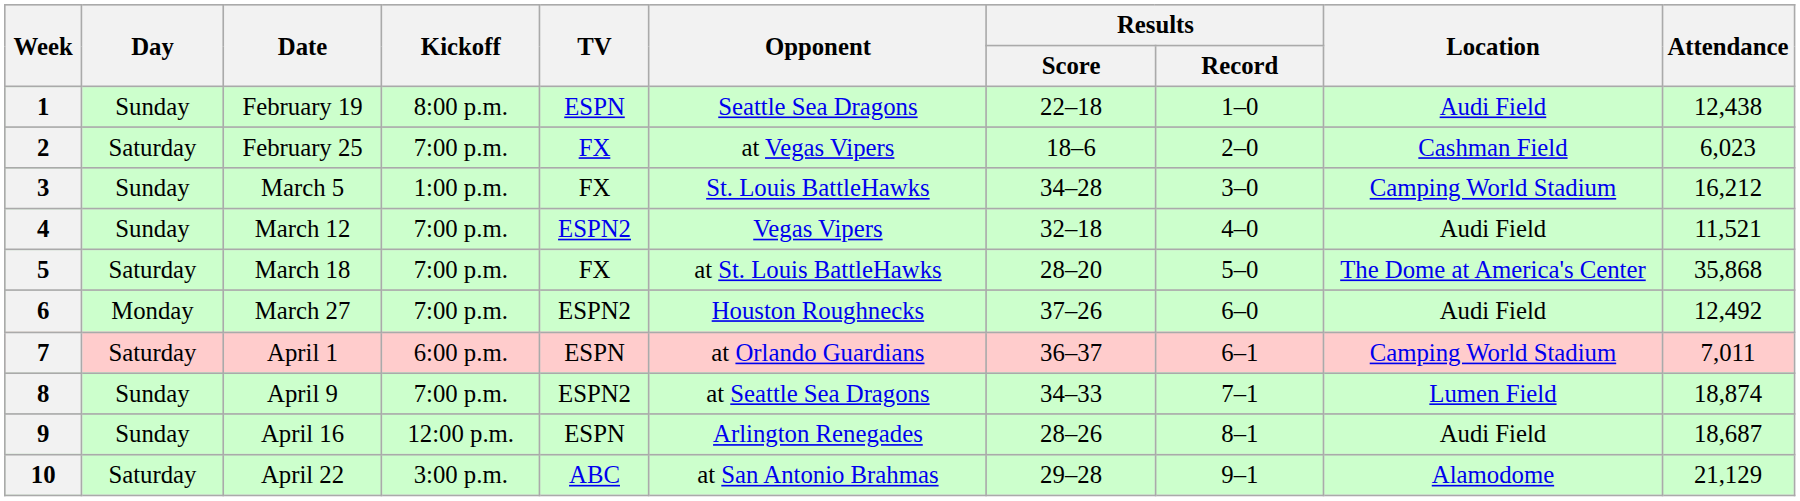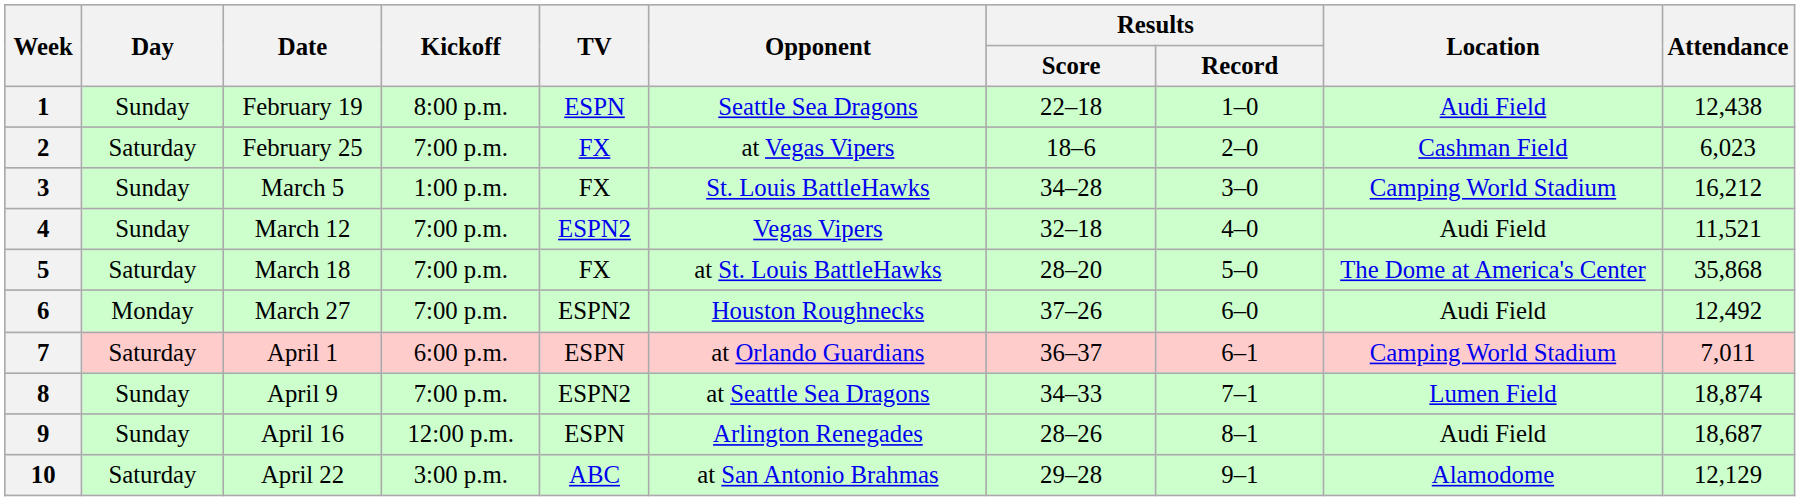(1728, 474) 21,129 -> (1728, 474) 12,129
